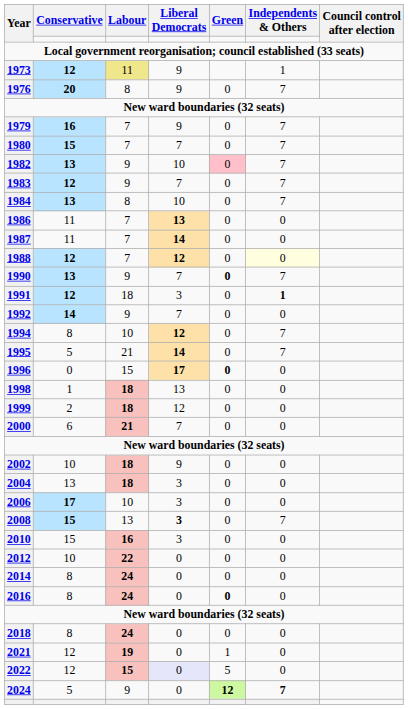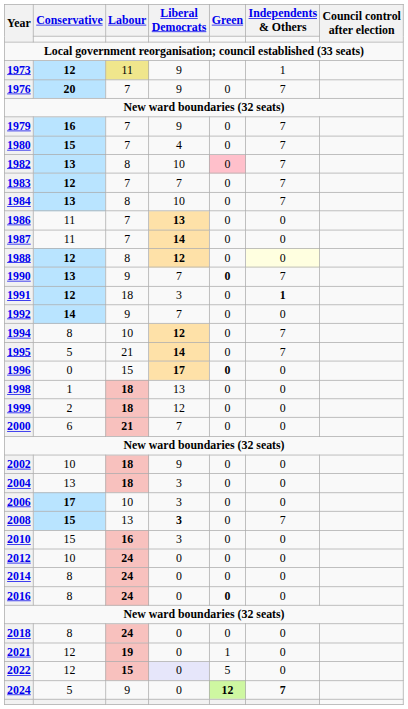(127, 88) 8 -> (127, 88) 7
(179, 145) 7 -> (179, 145) 4
(127, 164) 9 -> (127, 164) 8
(127, 182) 9 -> (127, 182) 7
(127, 257) 7 -> (127, 257) 8
(127, 558) 22 -> (127, 558) 24
